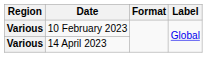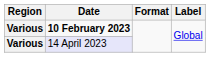(87, 28) normal -> (89, 28) bold
(77, 44) no background -> (77, 44) lavender background
